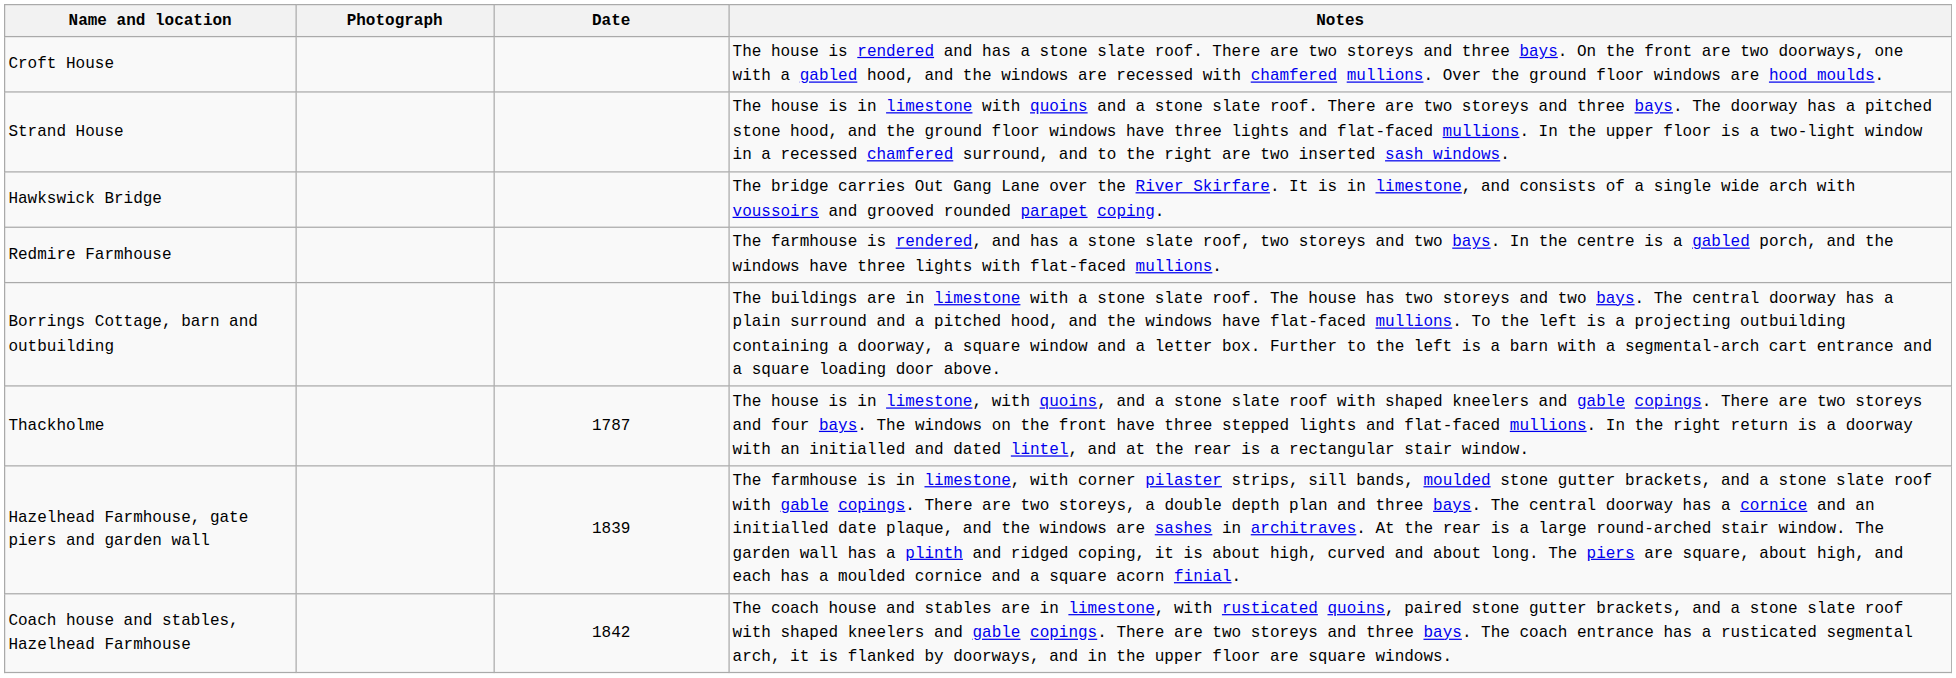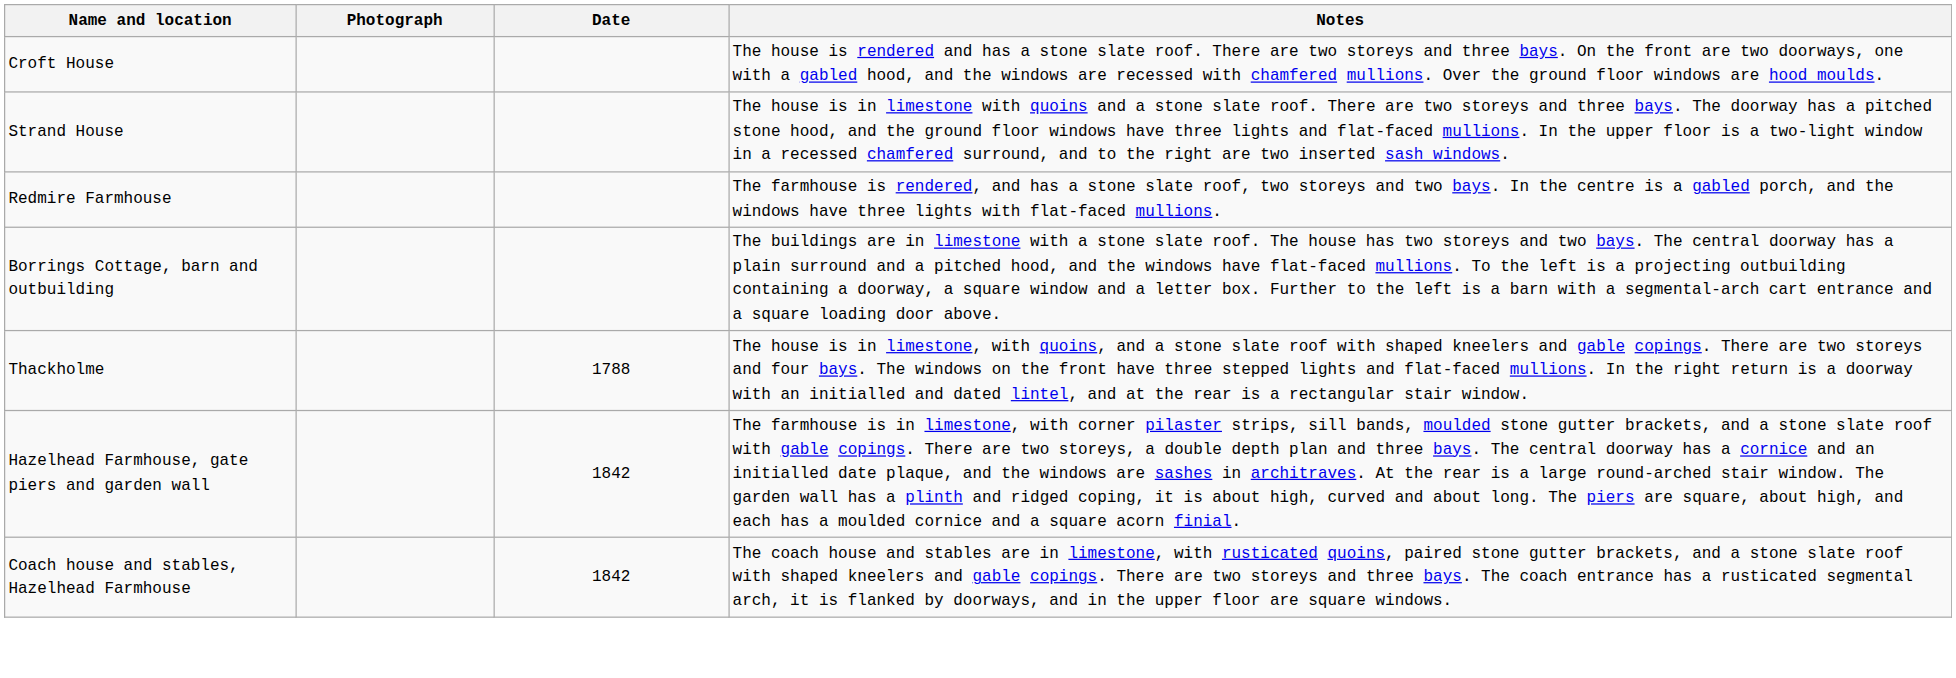- row: (85, 199)
(611, 426) 1787 -> (611, 370) 1788
(611, 529) 1839 -> (611, 474) 1842
